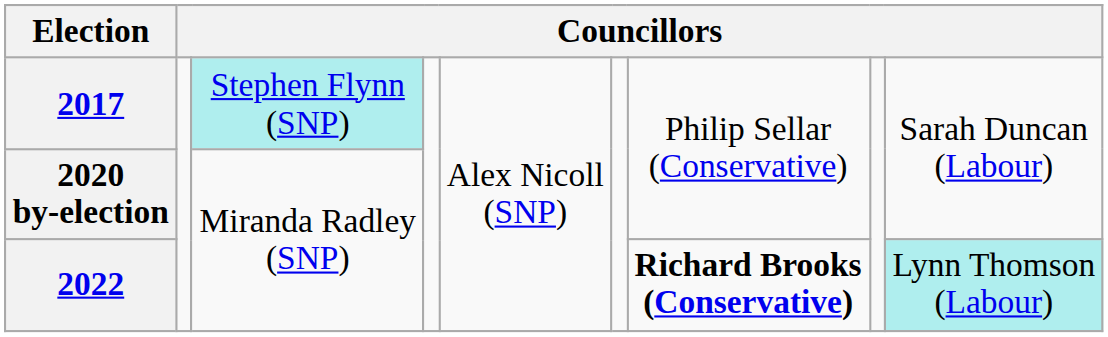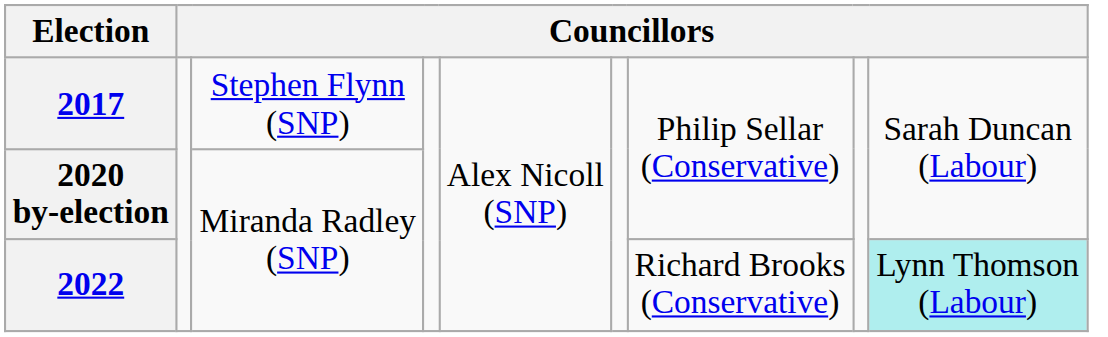(308, 102) paleturquoise background -> (308, 102) no background
(748, 284) bold -> (740, 284) normal
